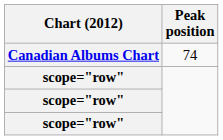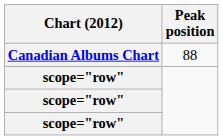(190, 54) 74 -> (190, 54) 88
